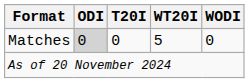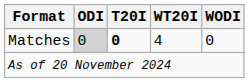(116, 41) normal -> (116, 41) bold
(158, 41) 5 -> (158, 41) 4
